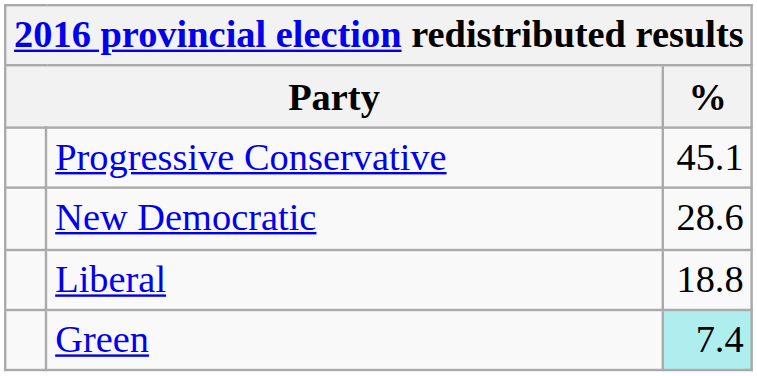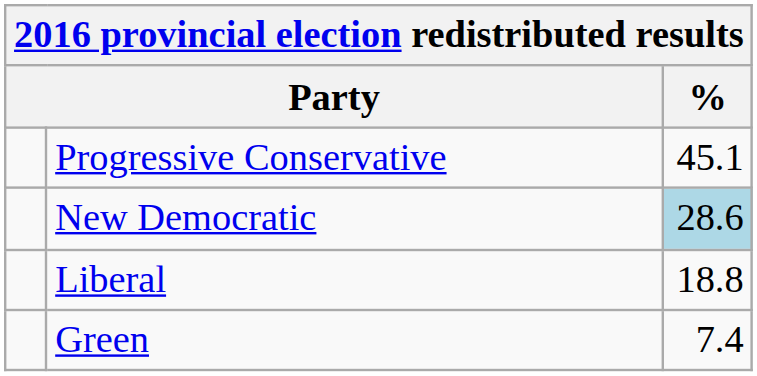(710, 217) no background -> (710, 217) lightblue background
(720, 339) paleturquoise background -> (720, 339) no background
